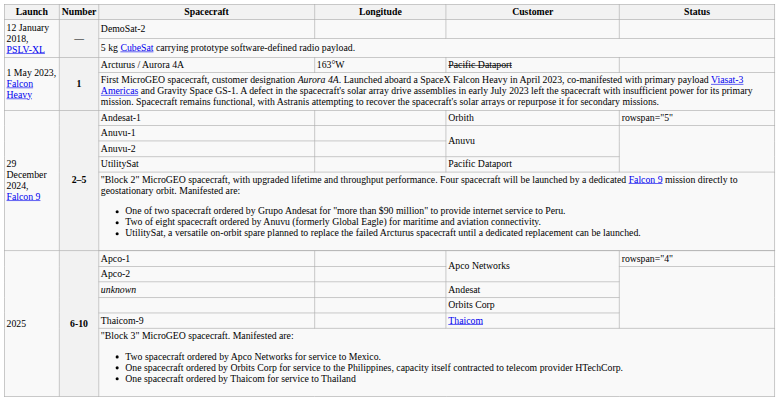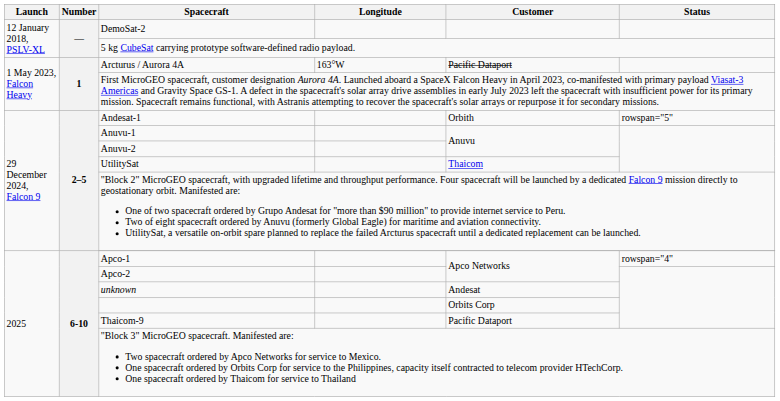(480, 164) Pacific Dataport -> (466, 164) Thaicom
(466, 320) Thaicom -> (480, 320) Pacific Dataport
